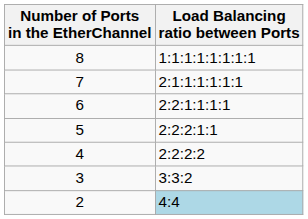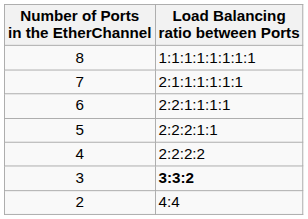(175, 178) normal -> (176, 178) bold
(169, 202) lightblue background -> (169, 202) no background
